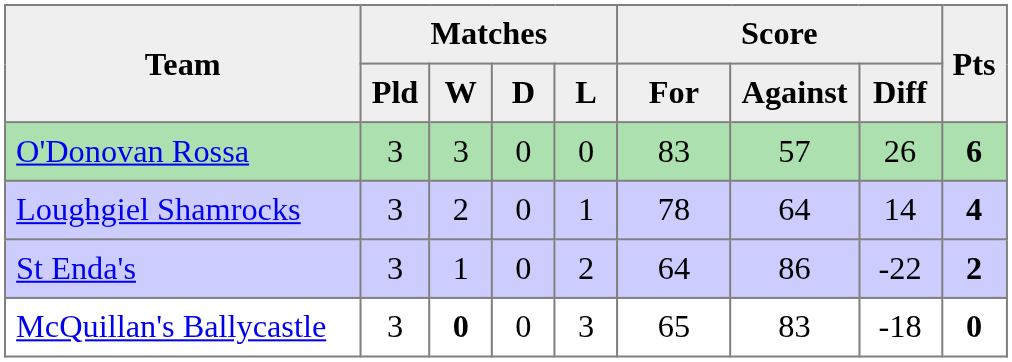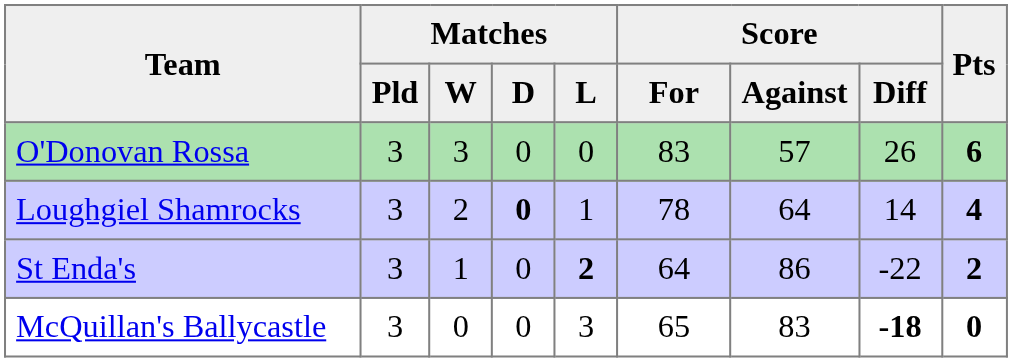(523, 209) normal -> (523, 209) bold
(586, 268) normal -> (586, 268) bold
(461, 326) bold -> (461, 326) normal
(900, 326) normal -> (900, 326) bold
